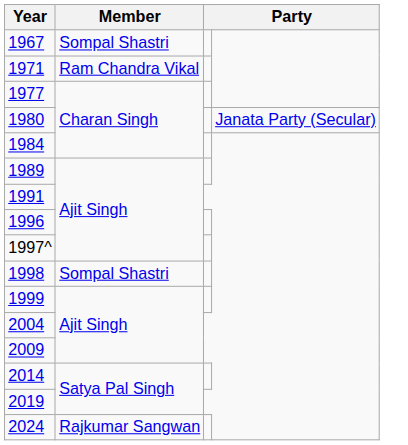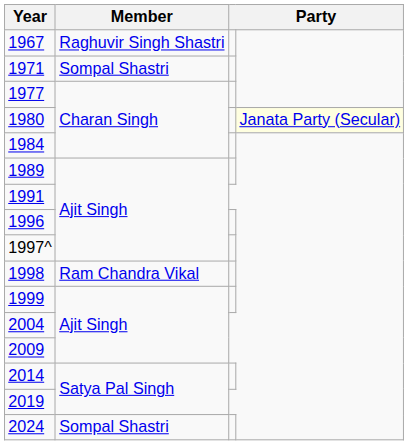(114, 42) Sompal Shastri -> (142, 42) Raghuvir Singh Shastri
(129, 68) Ram Chandra Vikal -> (114, 68) Sompal Shastri
(296, 119) no background -> (320, 119) lightyellow background
(114, 273) Sompal Shastri -> (129, 273) Ram Chandra Vikal
(130, 427) Rajkumar Sangwan -> (114, 427) Sompal Shastri
